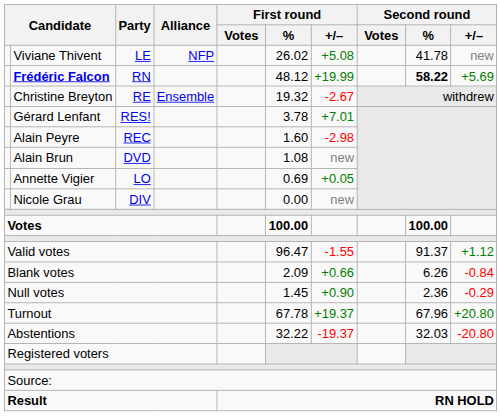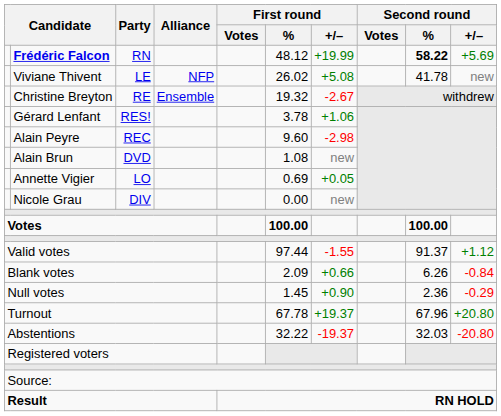rows swapped: (62, 76) <-> (57, 56)
(338, 117) +7.01 -> (338, 117) +1.06
(296, 138) 1.60 -> (296, 138) 9.60
(292, 252) 96.47 -> (292, 252) 97.44
